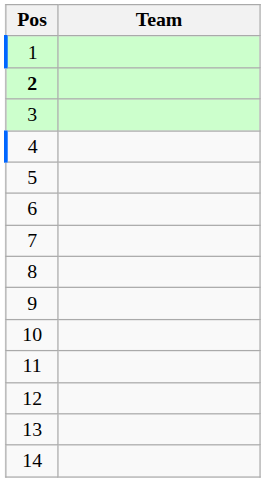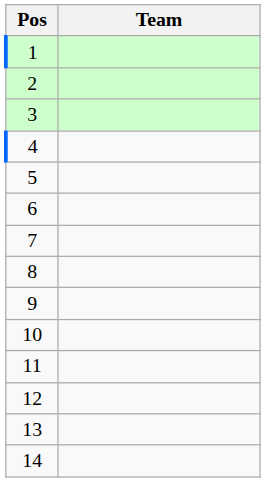(32, 83) bold -> (32, 83) normal
